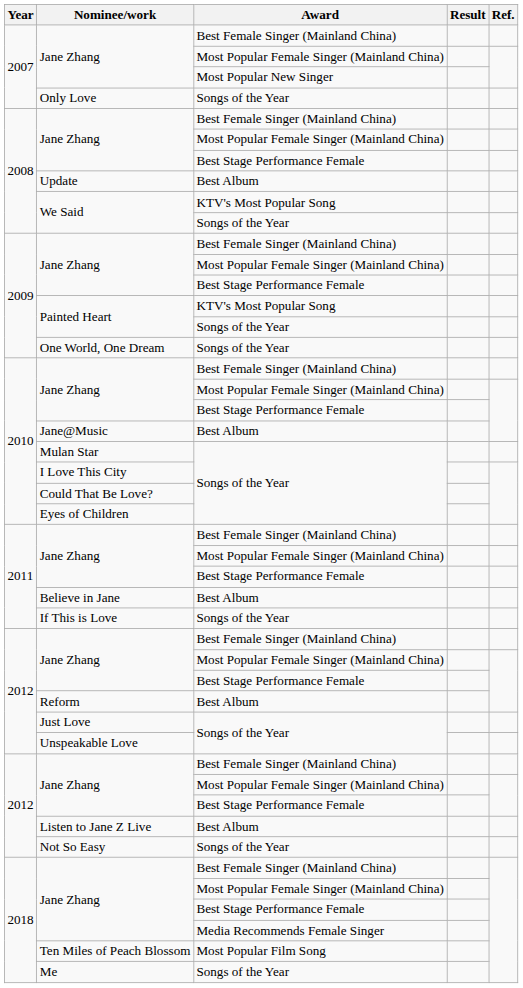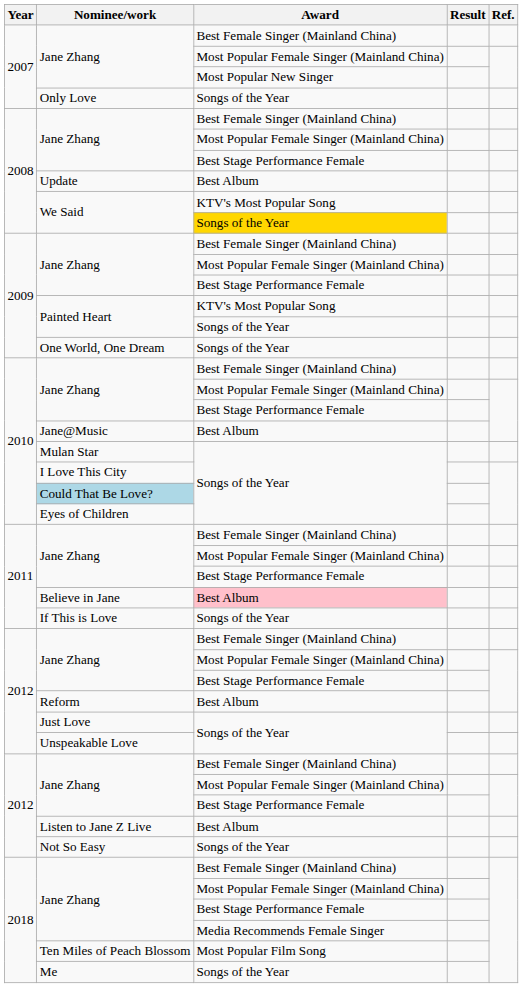(243, 222) no background -> (243, 222) gold background
(96, 493) no background -> (96, 493) lightblue background
(228, 597) no background -> (228, 597) pink background
